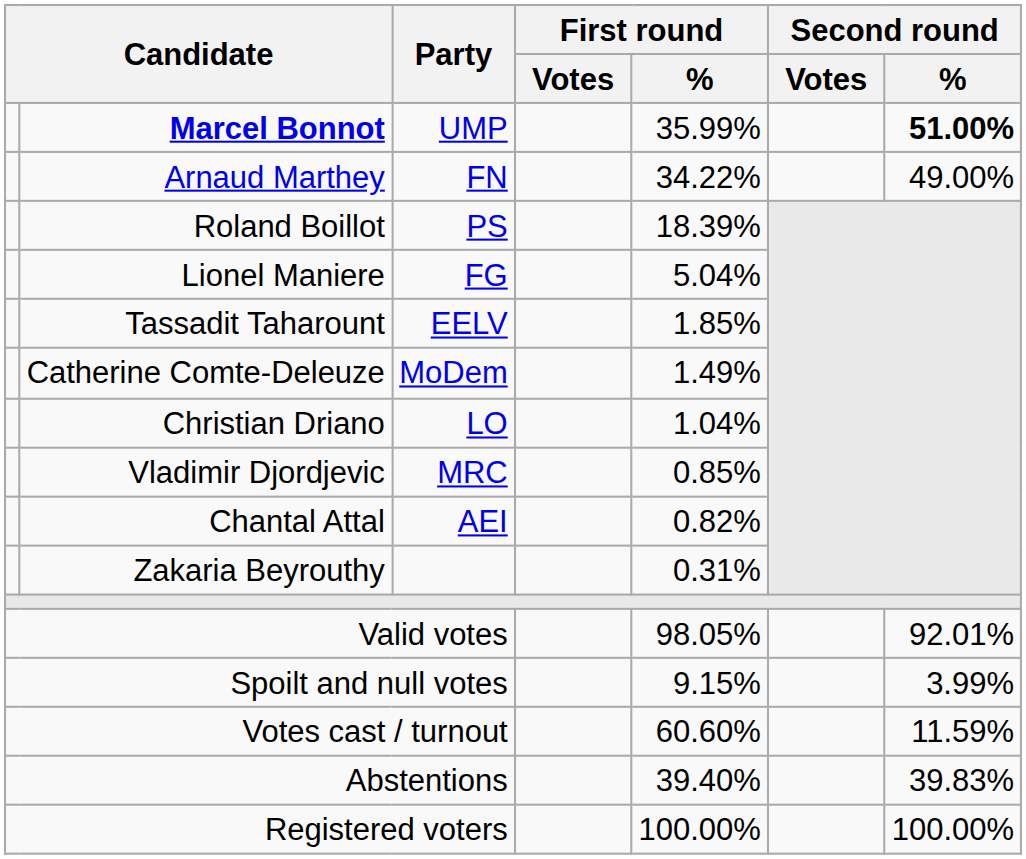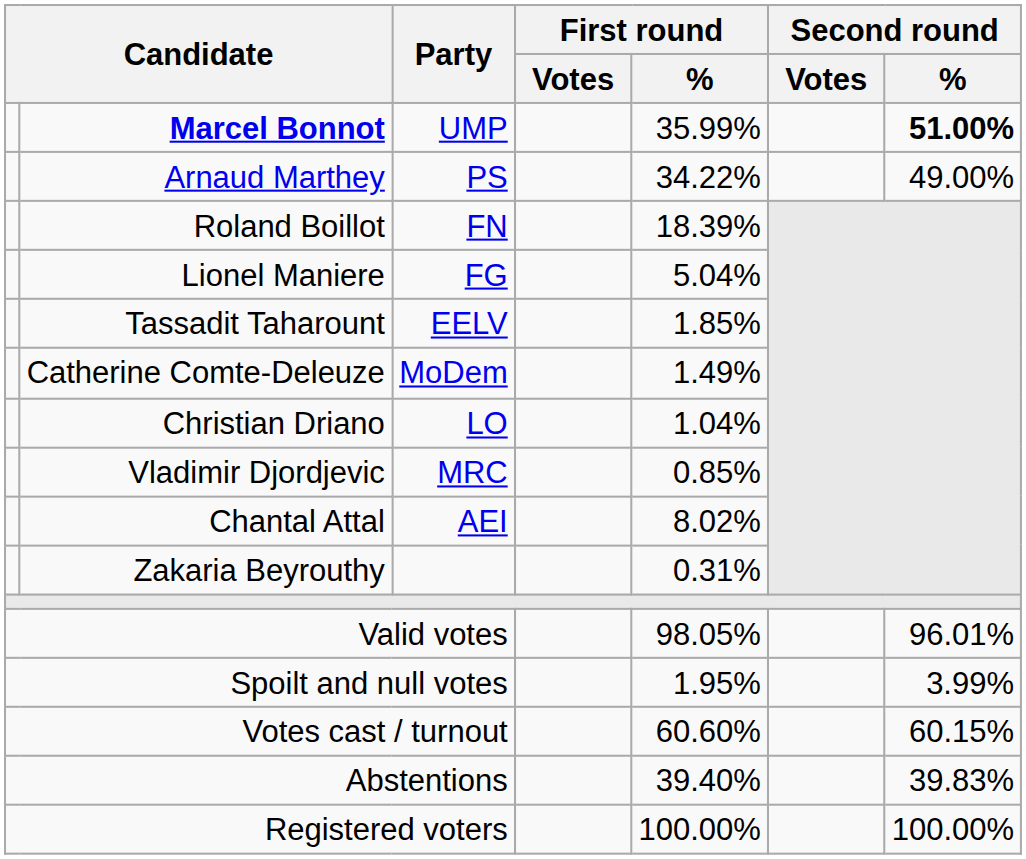(487, 177) FN -> (487, 177) PS
(487, 226) PS -> (487, 226) FN
(717, 521) 0.82% -> (717, 521) 8.02%
(961, 633) 92.01% -> (961, 633) 96.01%
(717, 682) 9.15% -> (717, 682) 1.95%
(963, 731) 11.59% -> (961, 731) 60.15%
